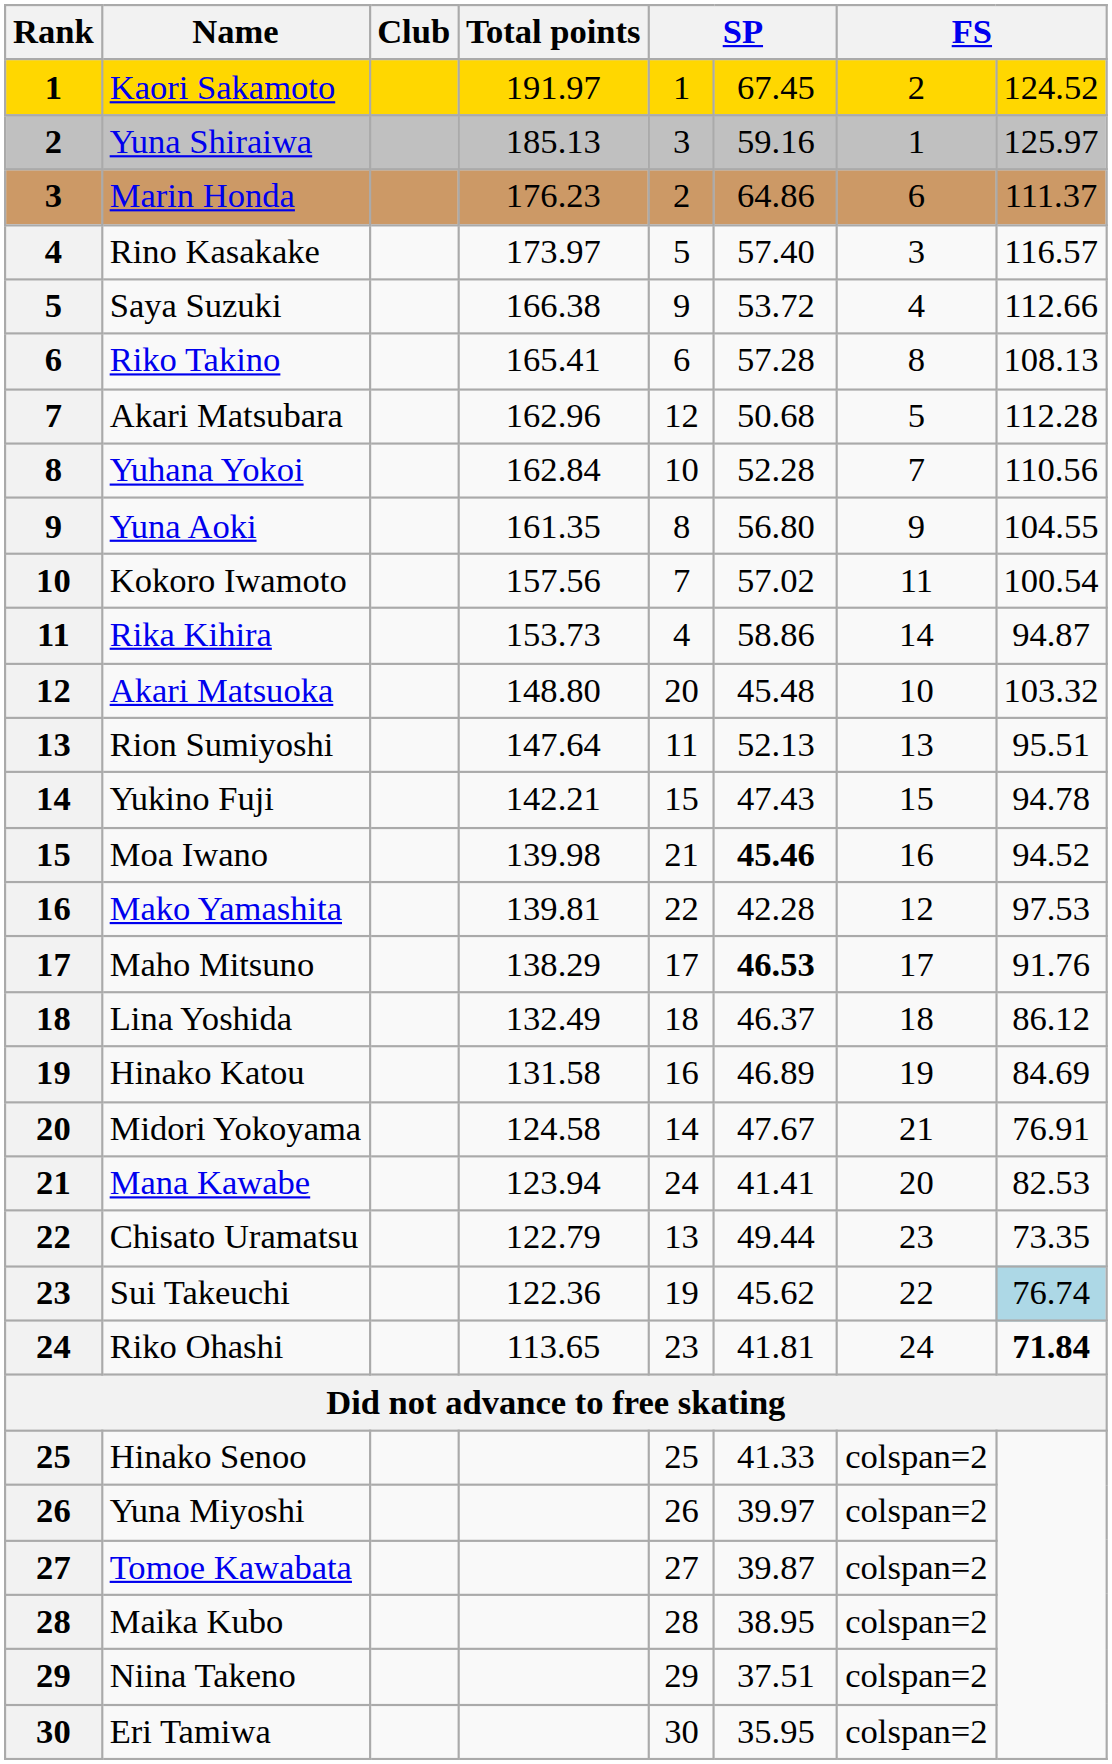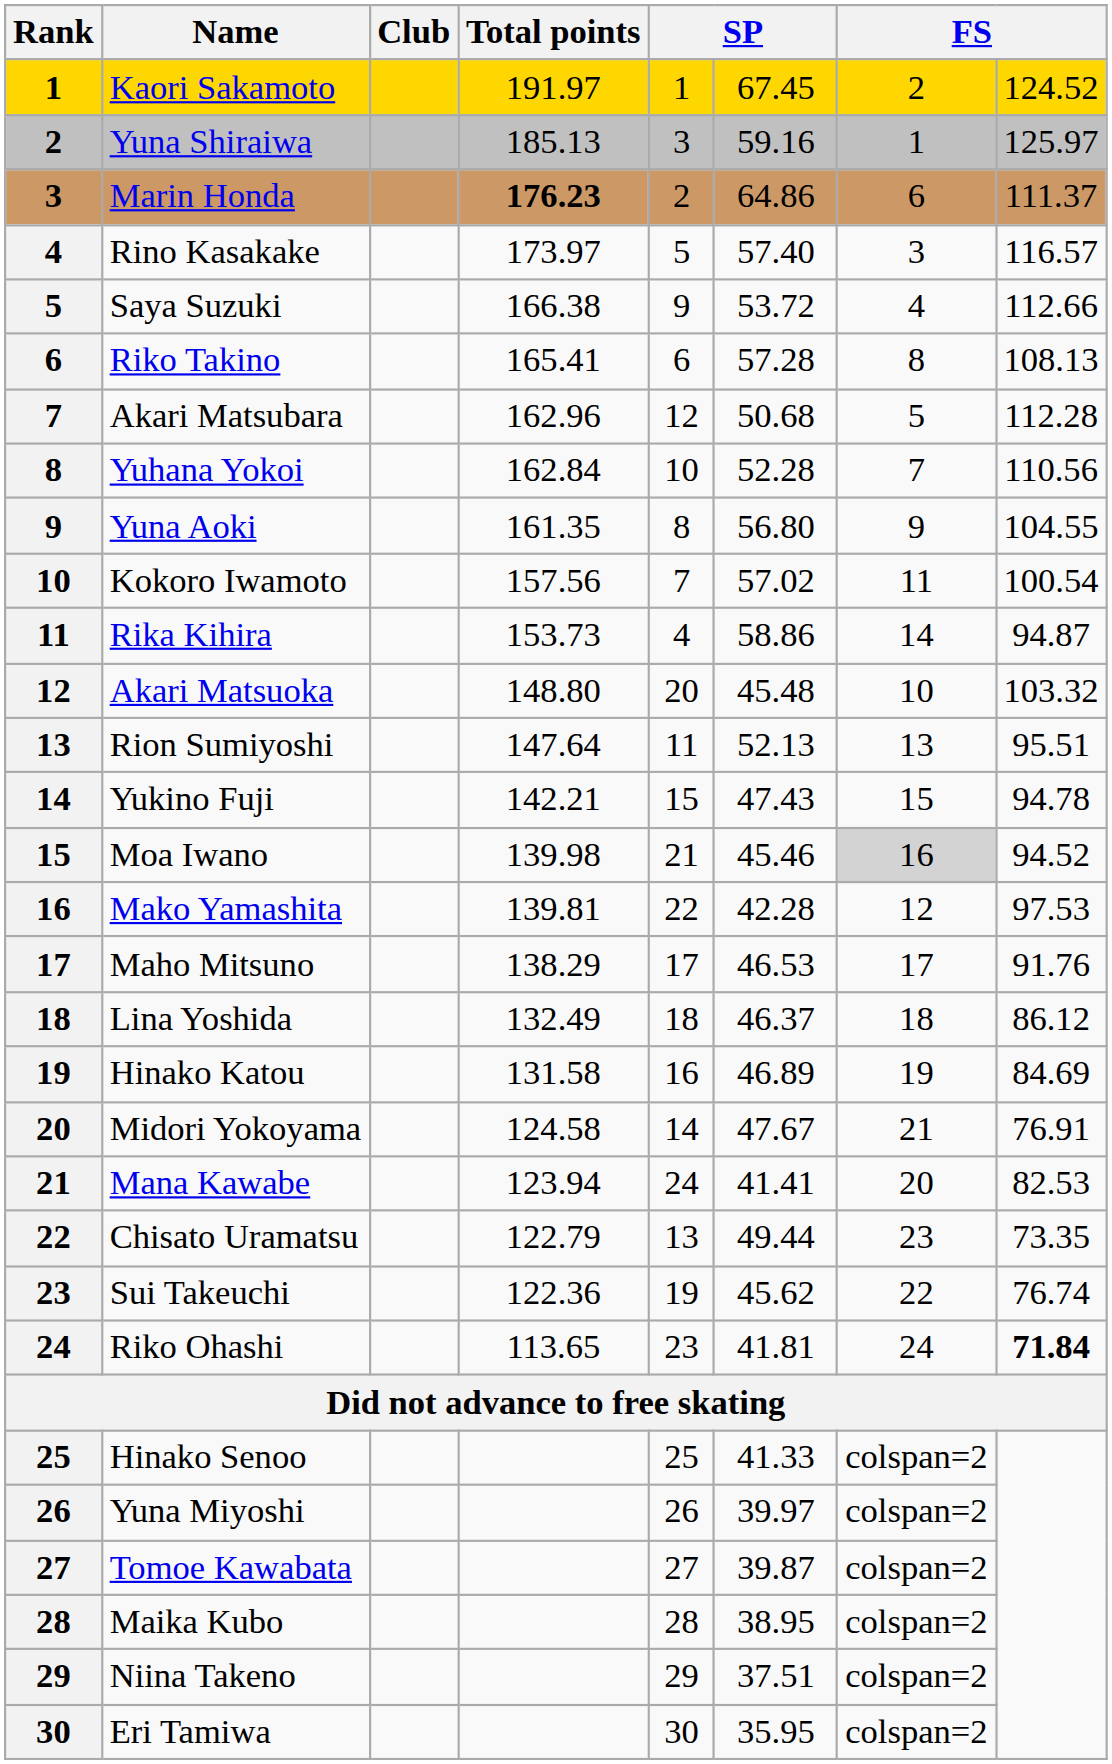(553, 196) normal -> (553, 196) bold
(776, 854) bold -> (776, 854) normal
(916, 854) no background -> (916, 854) lightgrey background
(776, 963) bold -> (776, 963) normal
(1051, 1292) lightblue background -> (1051, 1292) no background
